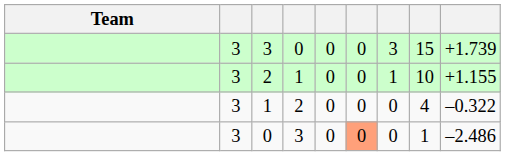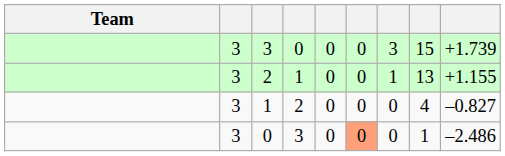(425, 77) 10 -> (425, 77) 13
(471, 106) –0.322 -> (471, 106) –0.827
